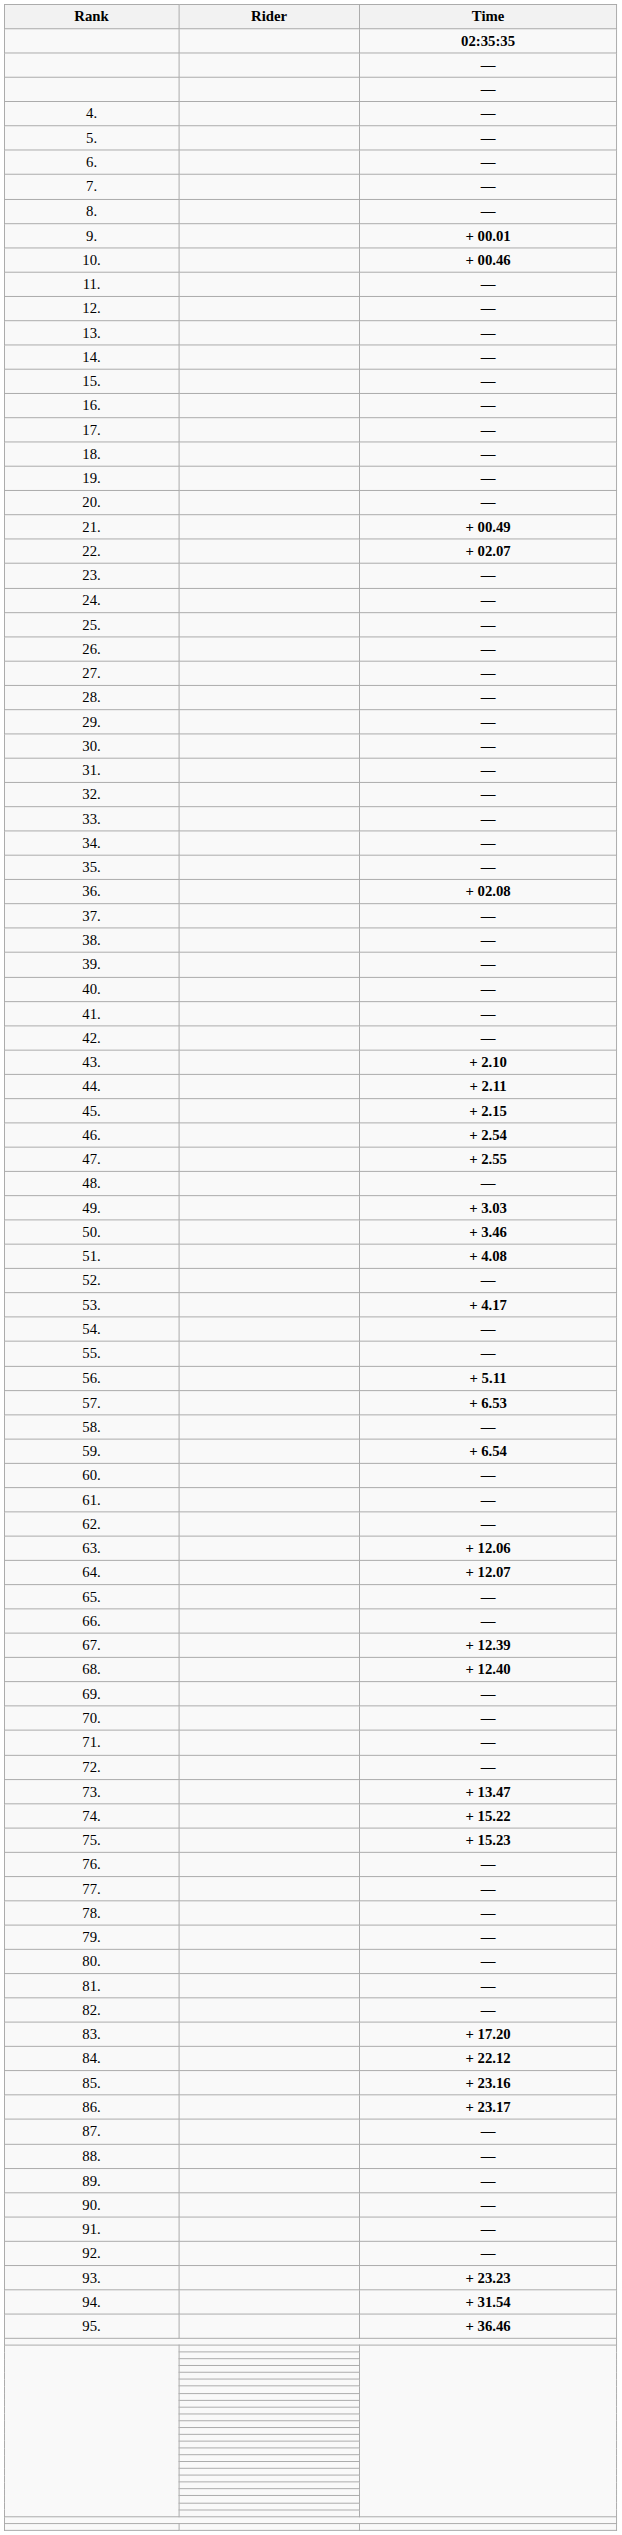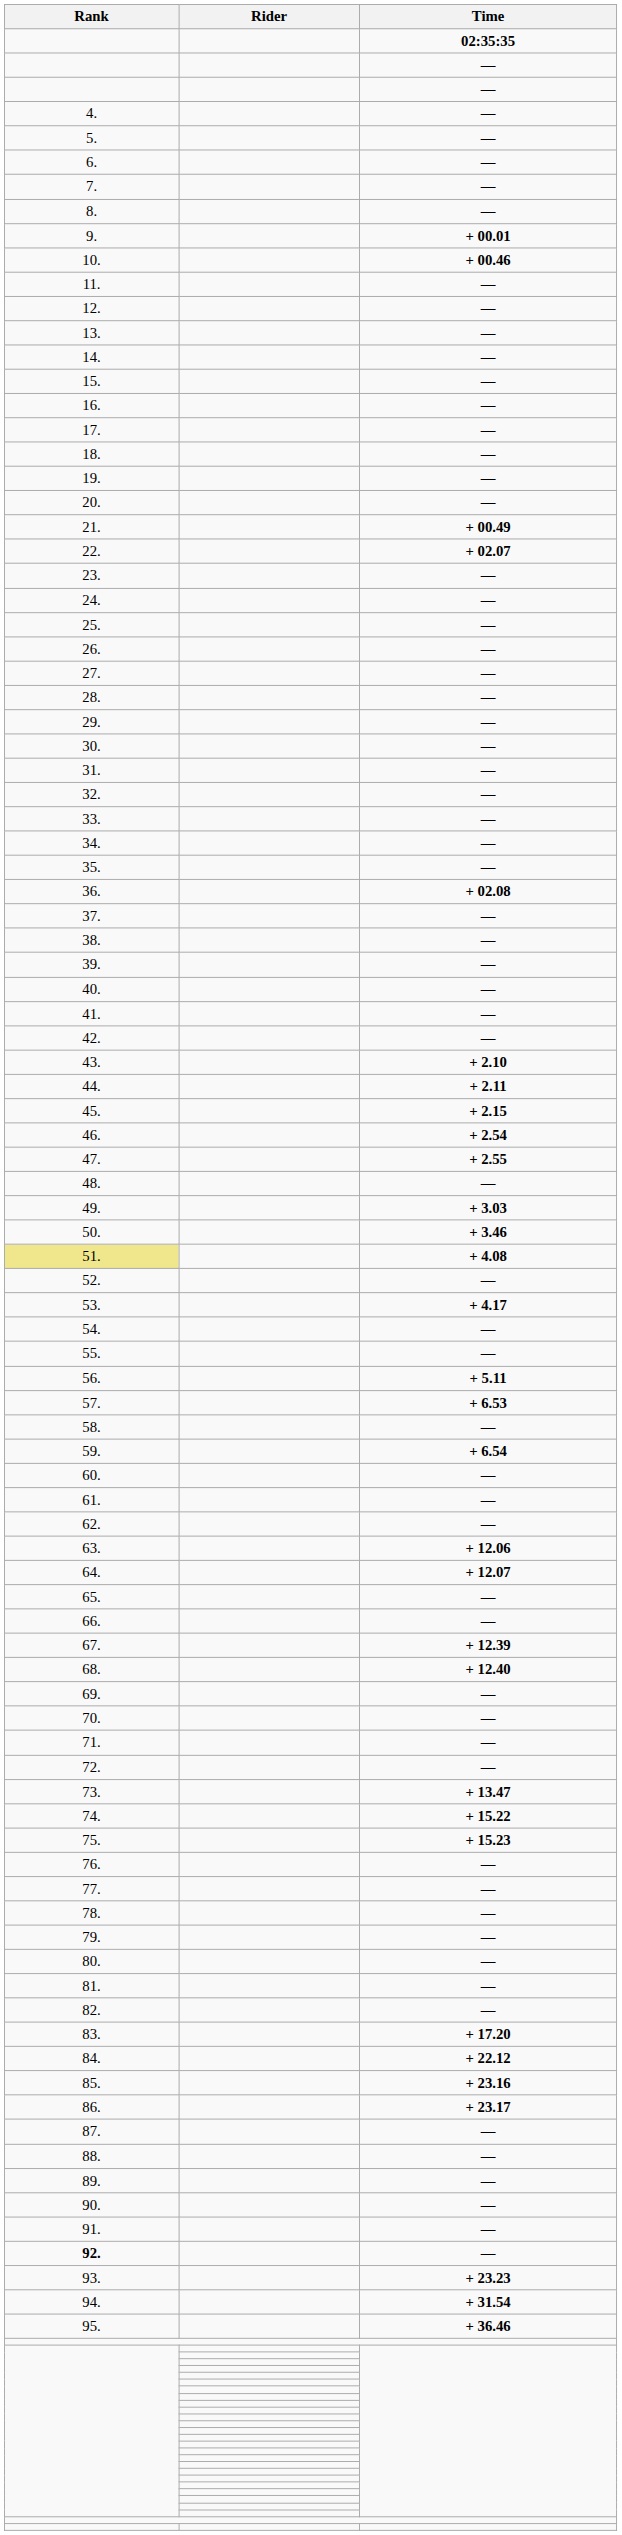(92, 1256) no background -> (92, 1256) khaki background
(92, 2253) normal -> (92, 2253) bold
